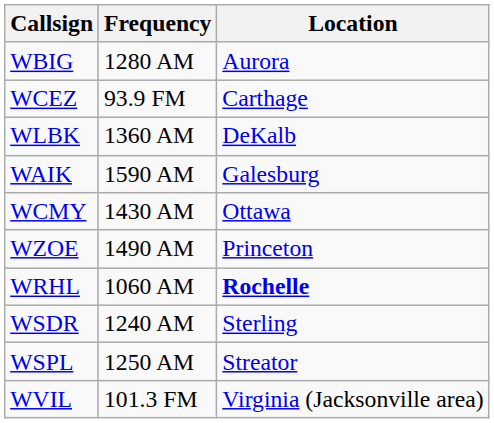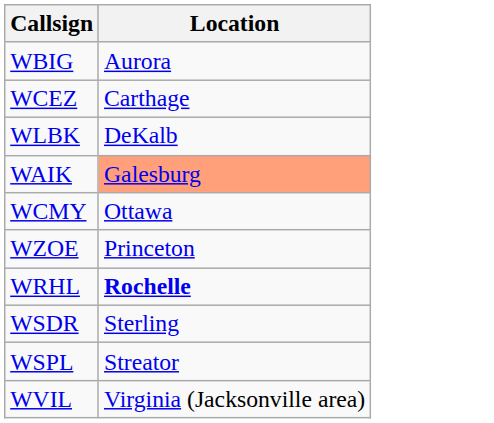- column: (158, 23)
(271, 173) no background -> (152, 173) lightsalmon background
